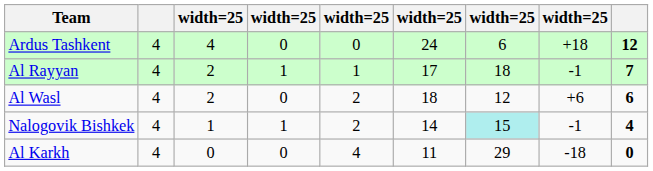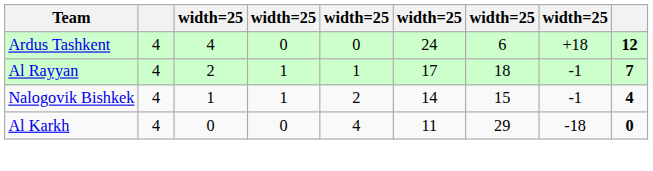- row: (34, 98)
(502, 125) paleturquoise background -> (502, 98) no background
